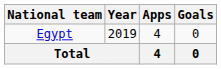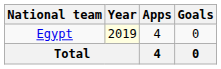(122, 34) no background -> (122, 34) lightyellow background
